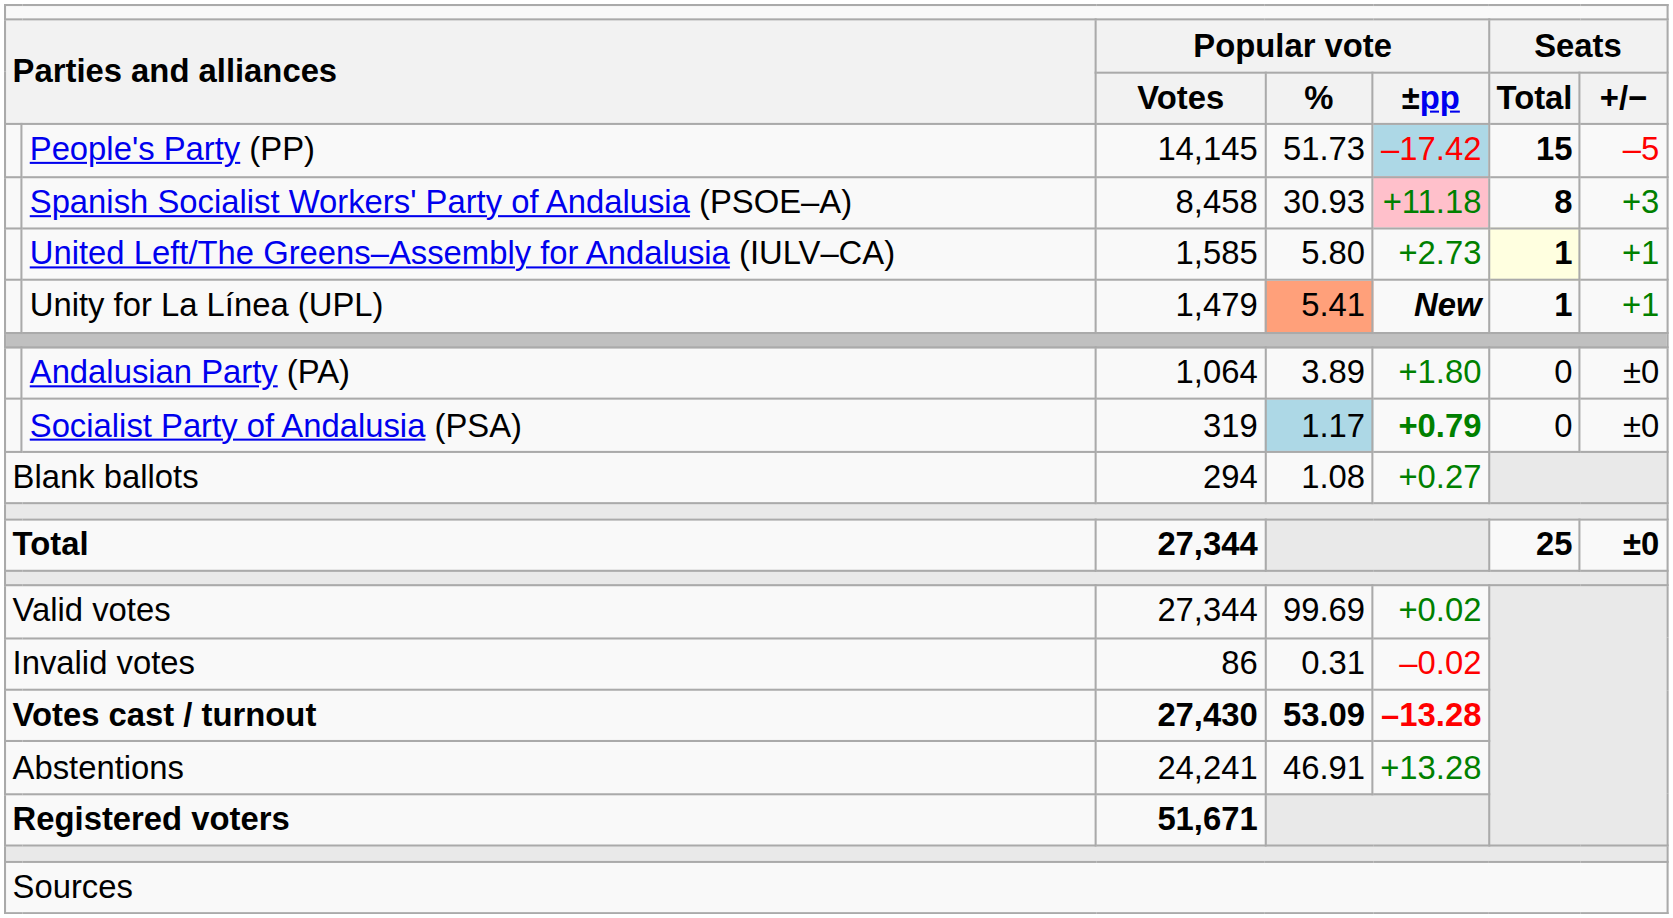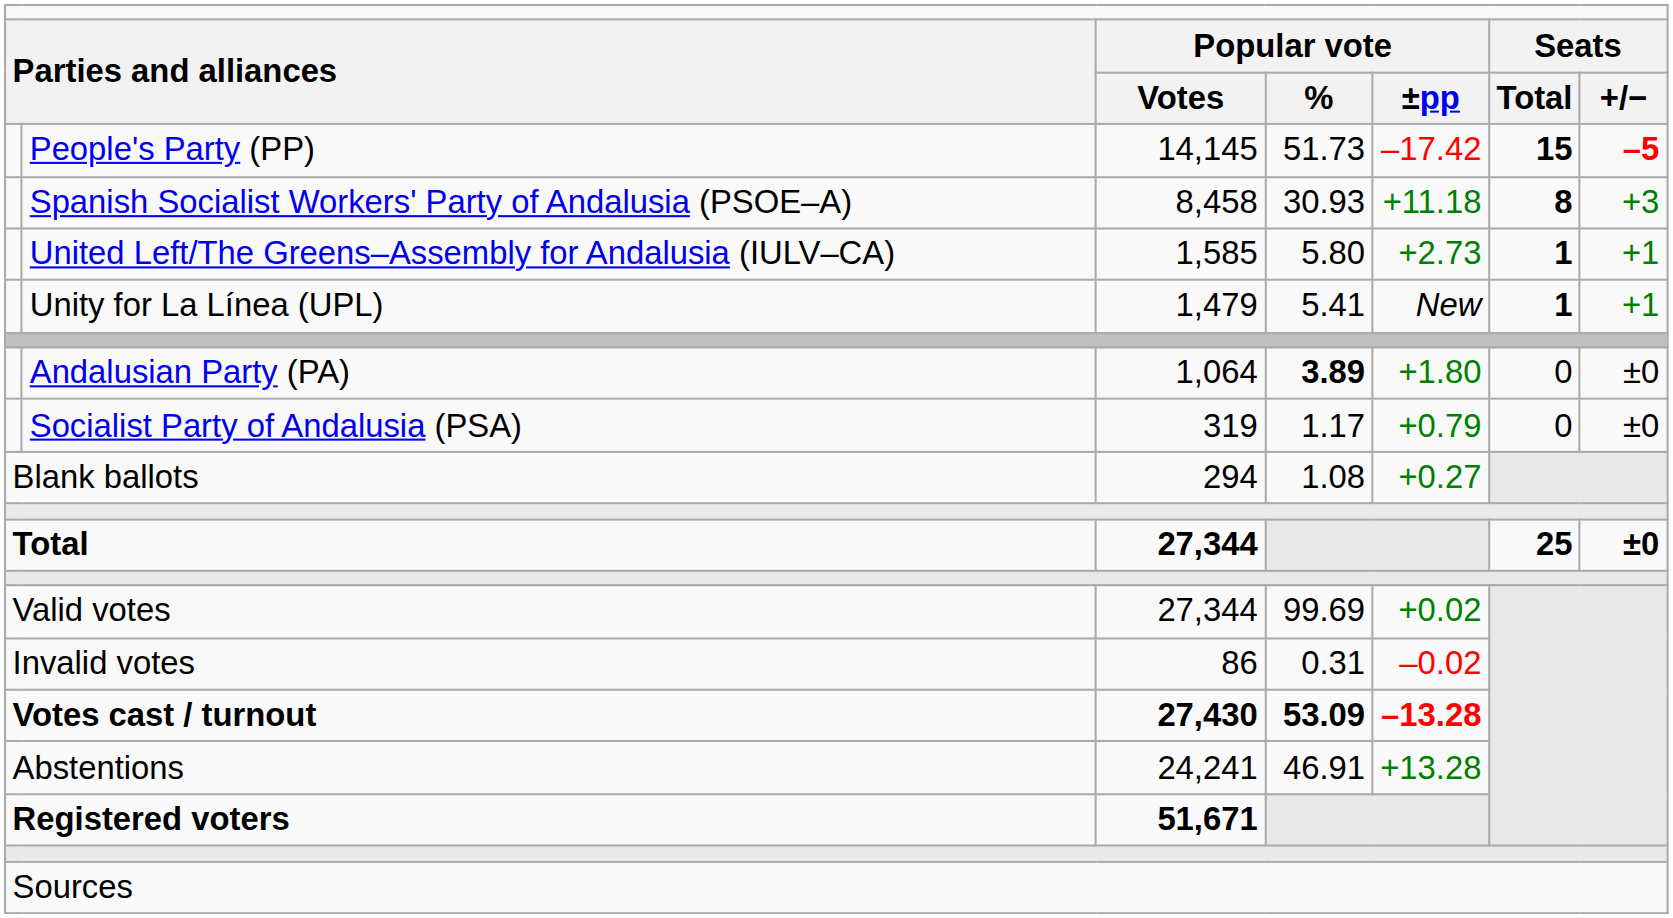(1431, 149) lightblue background -> (1431, 149) no background
(1641, 149) normal -> (1641, 149) bold
(1432, 201) pink background -> (1432, 201) no background
(1563, 253) lightyellow background -> (1563, 253) no background
(1333, 305) lightsalmon background -> (1333, 305) no background
(1448, 305) bold -> (1449, 305) normal
(1333, 372) normal -> (1333, 372) bold
(1333, 424) lightblue background -> (1333, 424) no background
(1440, 424) bold -> (1440, 424) normal
